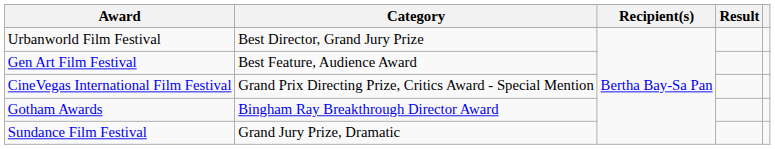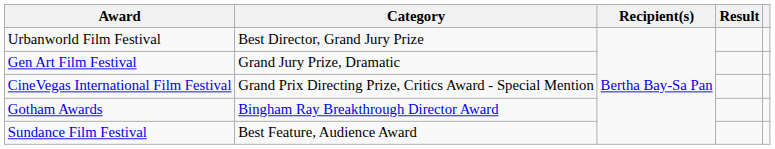(328, 62) Best Feature, Audience Award -> (319, 62) Grand Jury Prize, Dramatic
(319, 132) Grand Jury Prize, Dramatic -> (328, 132) Best Feature, Audience Award
